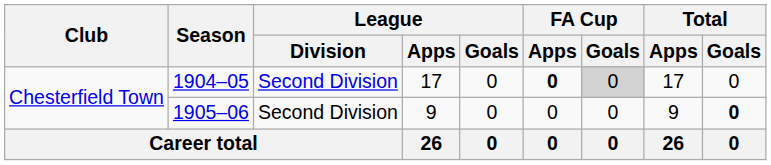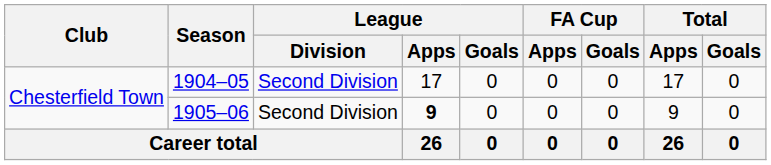(552, 81) bold -> (552, 81) normal
(613, 81) lightgrey background -> (613, 81) no background
(431, 112) normal -> (431, 112) bold
(734, 112) bold -> (734, 112) normal
